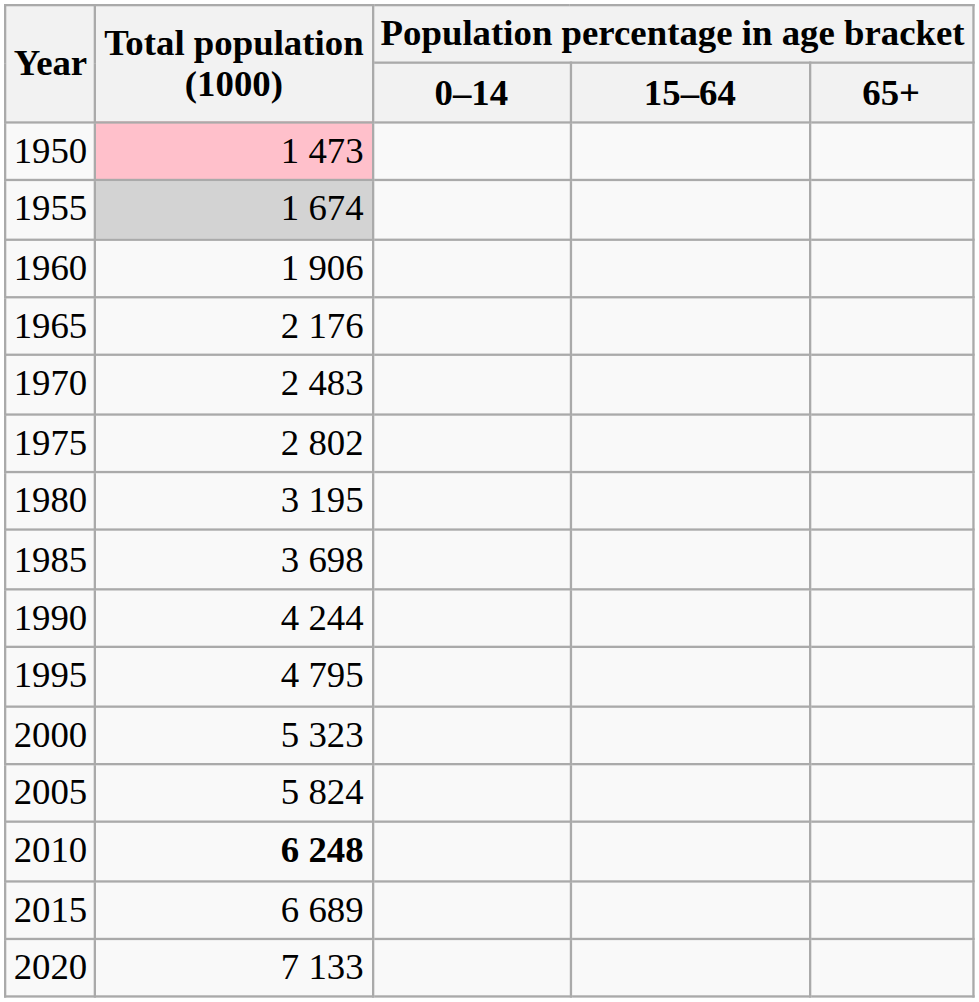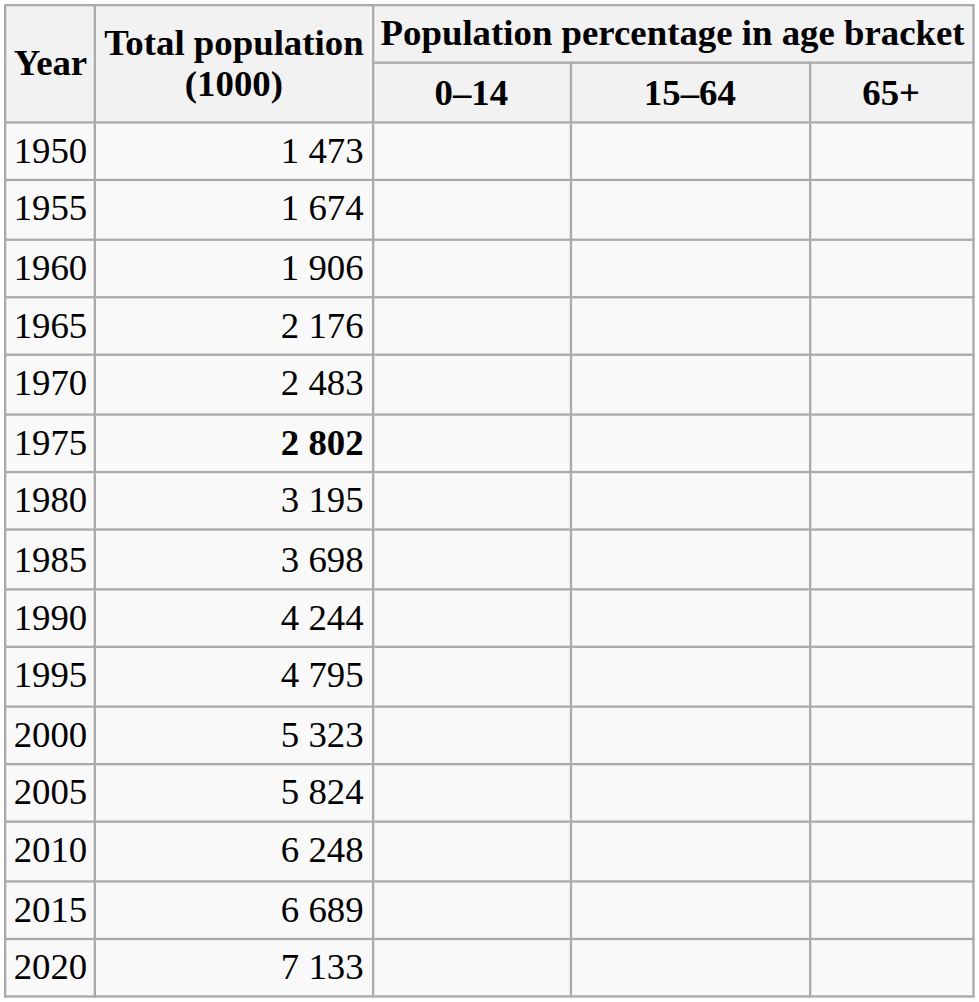(322, 150) pink background -> (322, 150) no background
(322, 208) lightgrey background -> (322, 208) no background
(322, 442) normal -> (322, 442) bold
(322, 850) bold -> (322, 850) normal
